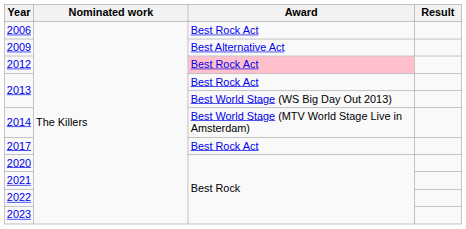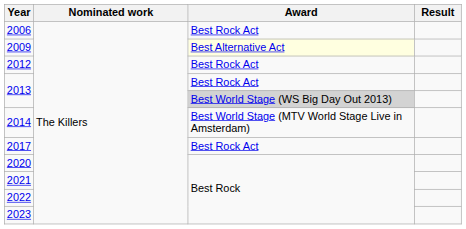(238, 47) no background -> (238, 47) lightyellow background
(225, 64) pink background -> (225, 64) no background
(291, 99) no background -> (291, 99) lightgrey background
